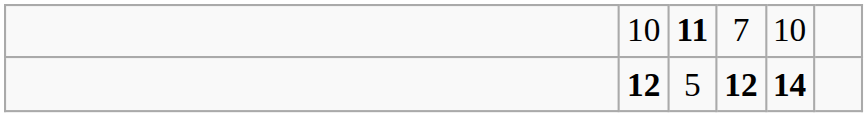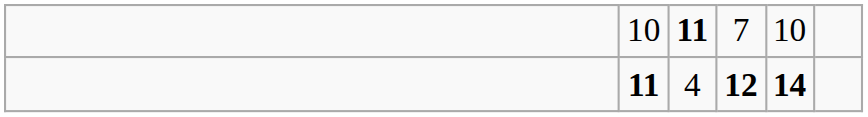(644, 83) 12 -> (644, 83) 11
(692, 83) 5 -> (692, 83) 4
